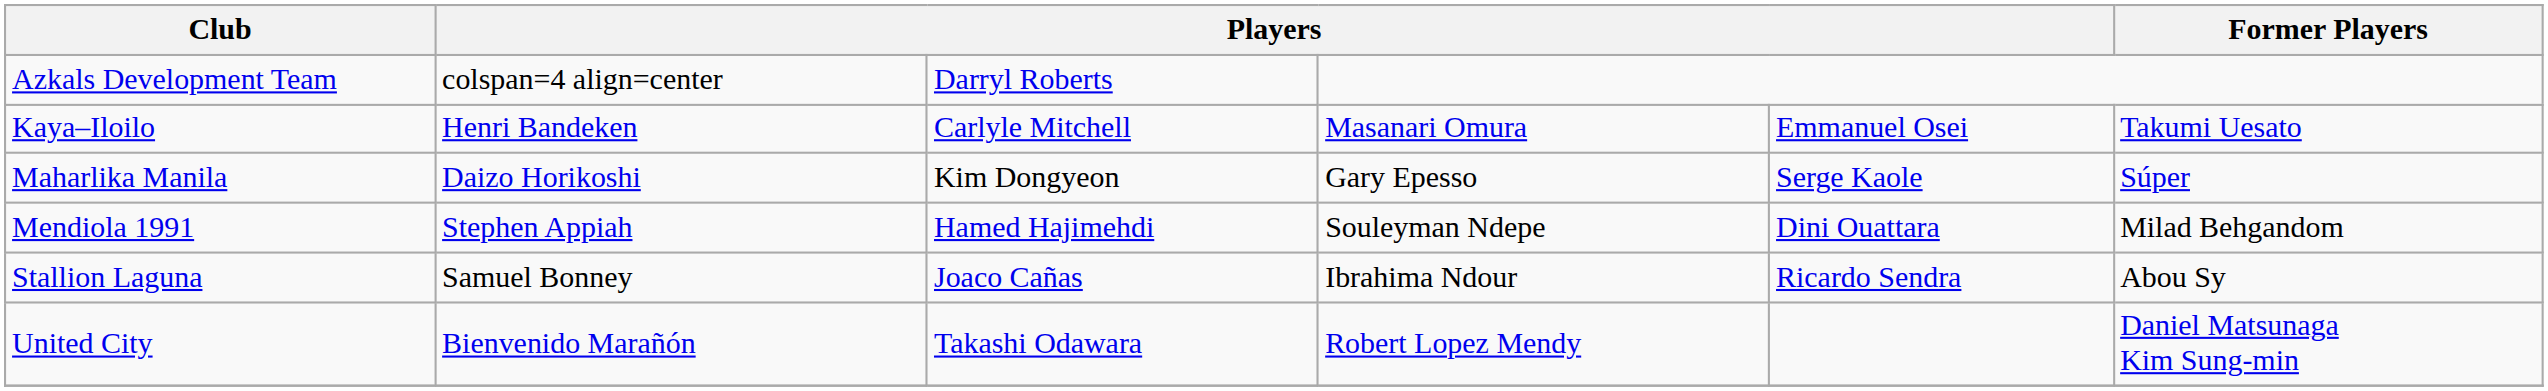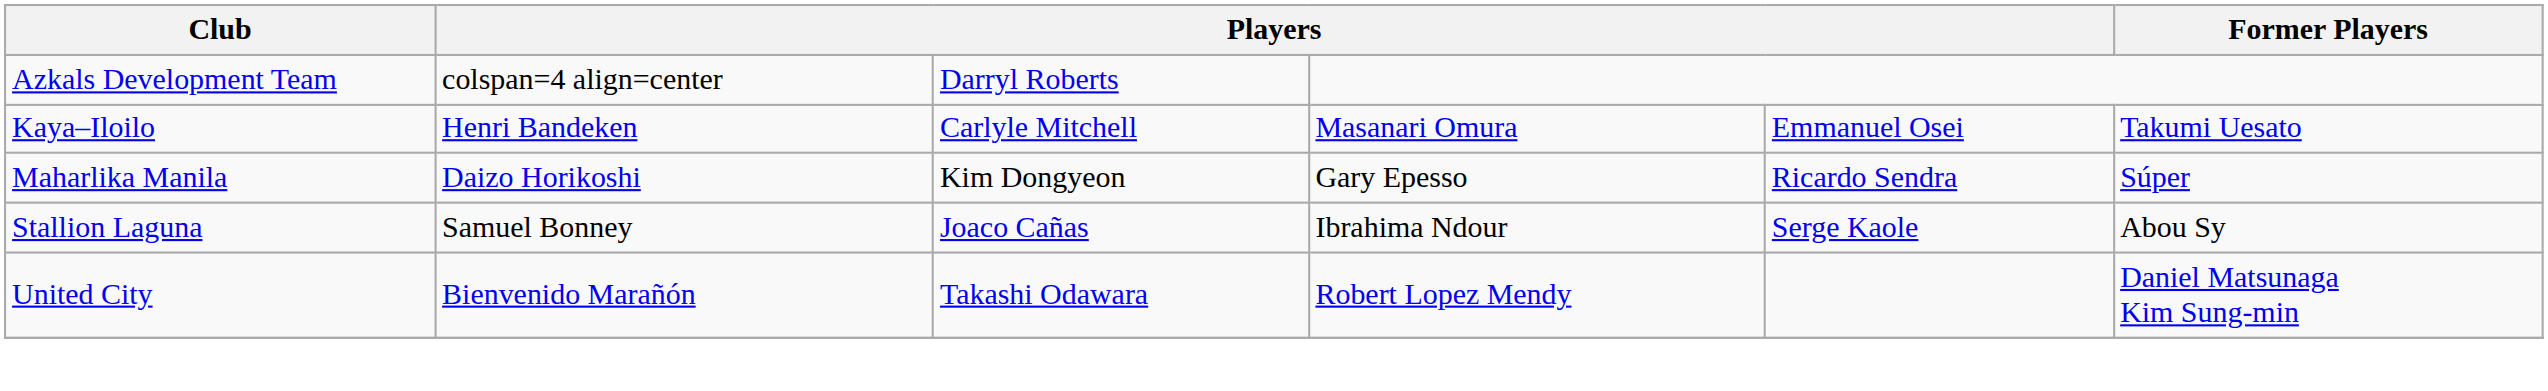(1849, 177) Serge Kaole -> (1865, 177) Ricardo Sendra
- row: (103, 227)
(1869, 276) Ricardo Sendra -> (1845, 227) Serge Kaole
